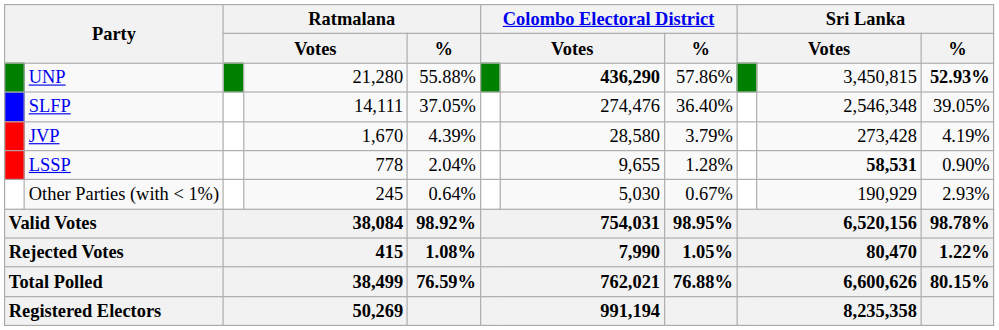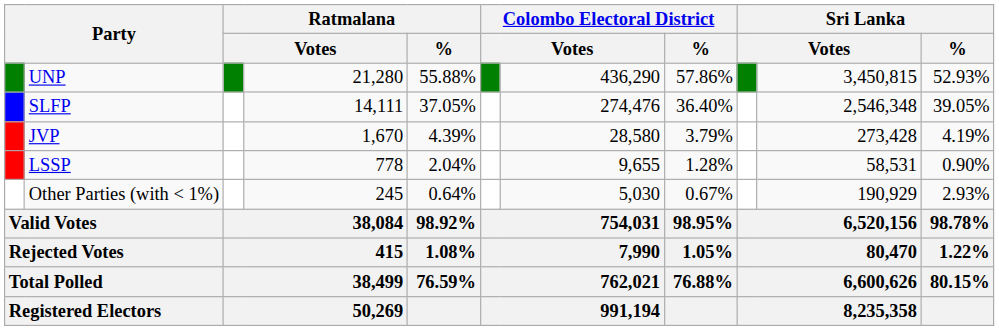(630, 77) bold -> (630, 77) normal
(960, 77) bold -> (961, 77) normal
(892, 164) bold -> (892, 164) normal
